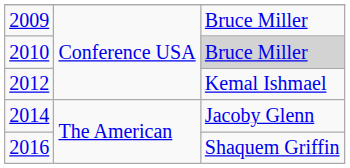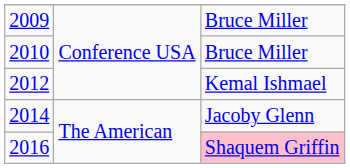(256, 52) lightgrey background -> (256, 52) no background
(272, 147) no background -> (272, 147) pink background
